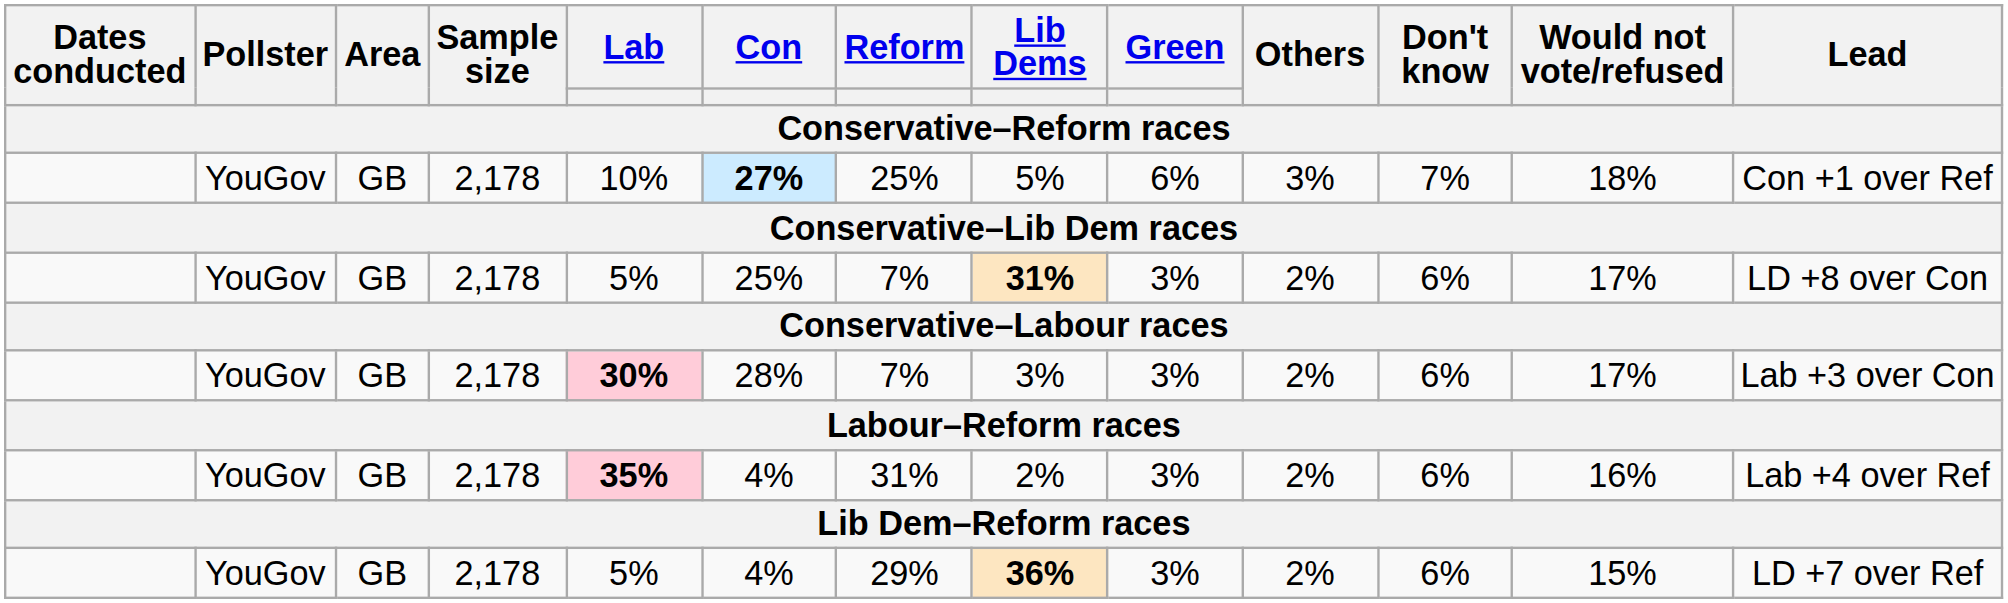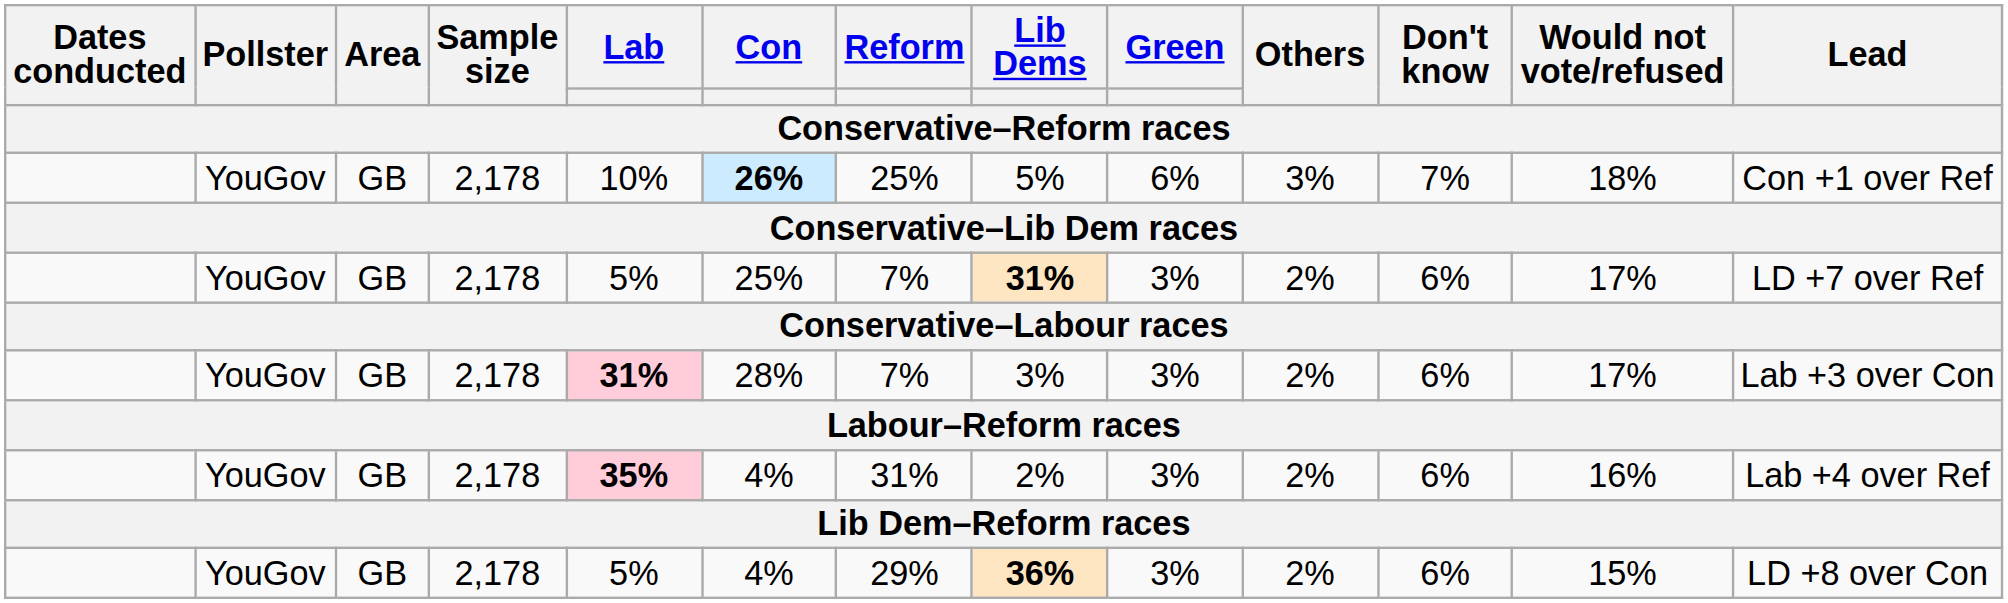(769, 178) 27% -> (769, 178) 26%
(1868, 277) LD +8 over Con -> (1868, 277) LD +7 over Ref
(634, 376) 30% -> (634, 376) 31%
(1868, 574) LD +7 over Ref -> (1868, 574) LD +8 over Con
